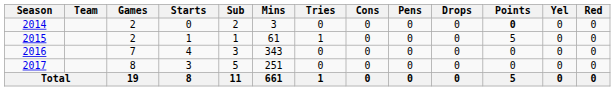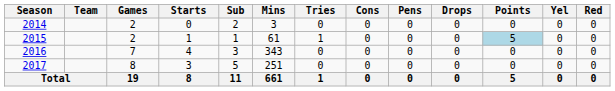(513, 25) bold -> (513, 25) normal
(513, 38) no background -> (513, 38) lightblue background
